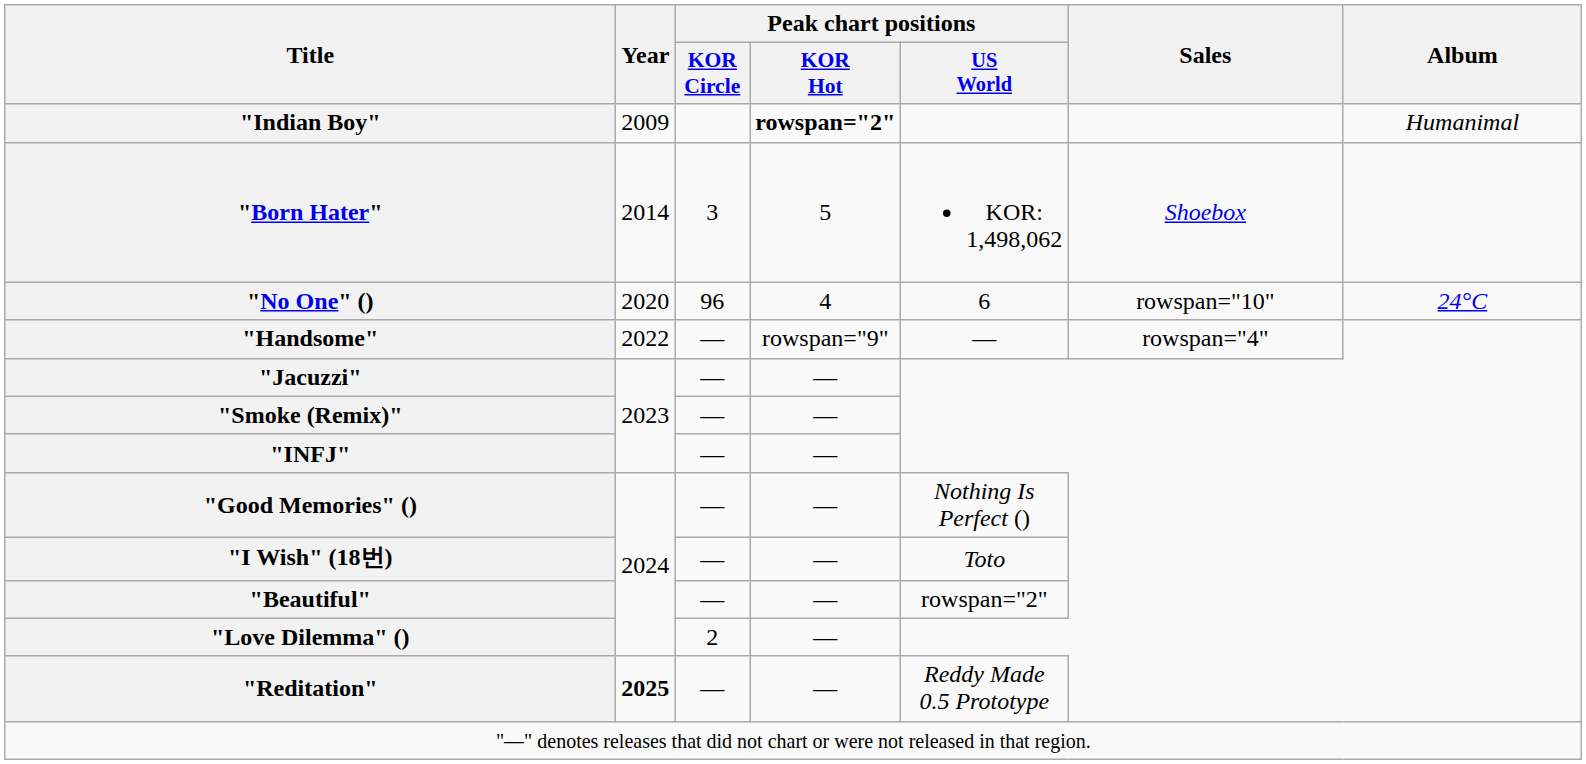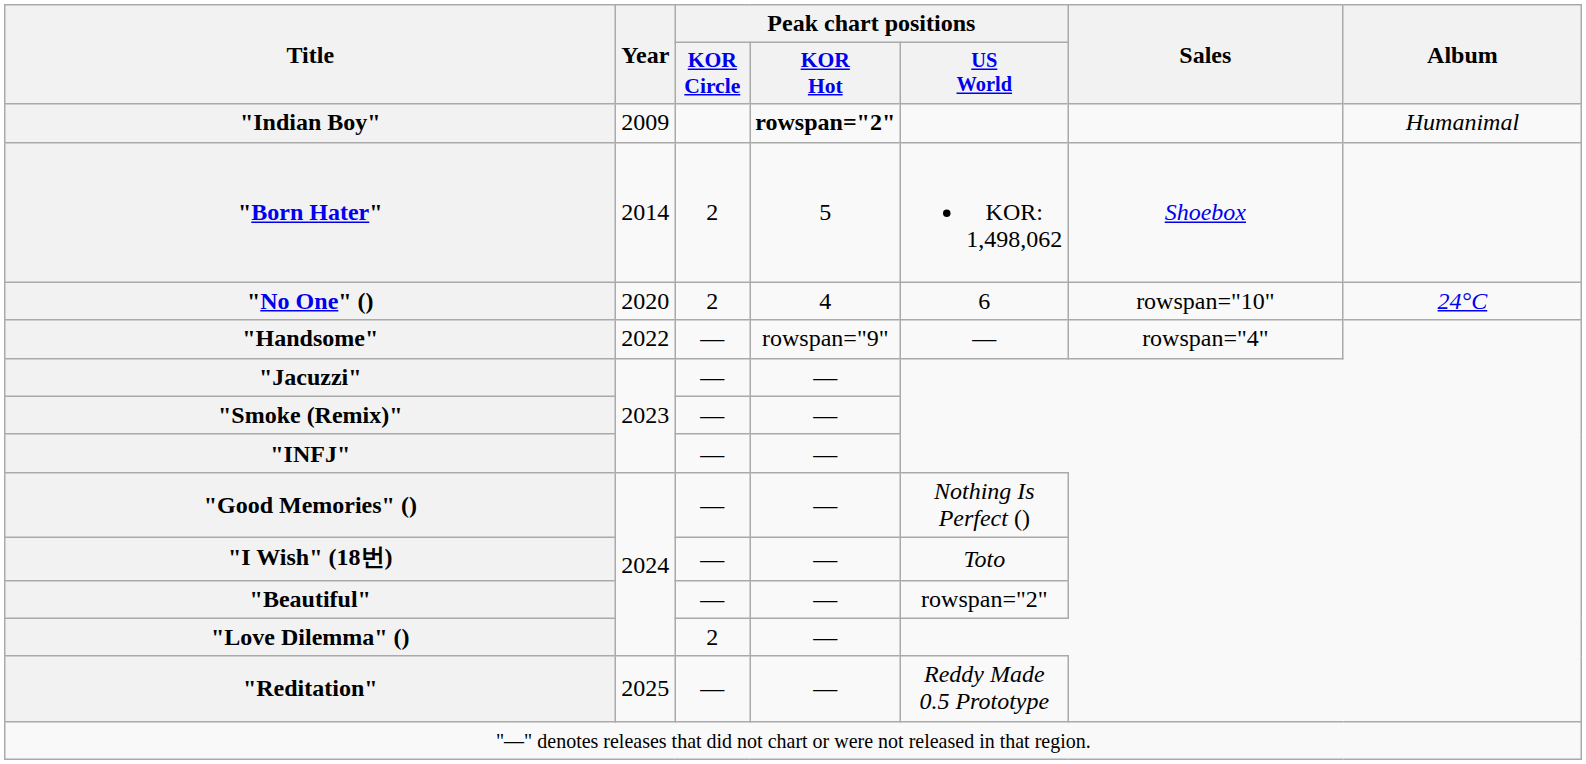(712, 211) 3 -> (712, 211) 2
(712, 300) 96 -> (712, 300) 2
(645, 688) bold -> (645, 688) normal
